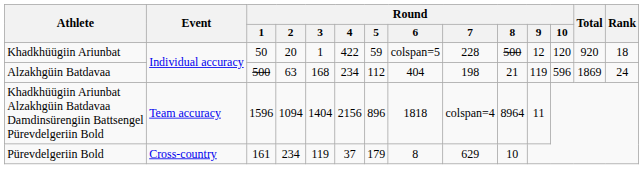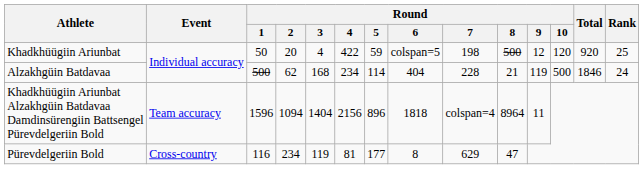(320, 53) 1 -> (320, 53) 4
(470, 53) 228 -> (470, 53) 198
(622, 53) 18 -> (622, 53) 25
(291, 72) 63 -> (291, 72) 62
(376, 72) 112 -> (376, 72) 114
(470, 72) 198 -> (470, 72) 228
(562, 72) 596 -> (562, 72) 500
(590, 72) 1869 -> (590, 72) 1846
(261, 154) 161 -> (261, 154) 116
(350, 154) 37 -> (350, 154) 81
(376, 154) 179 -> (376, 154) 177
(512, 154) 10 -> (512, 154) 47
